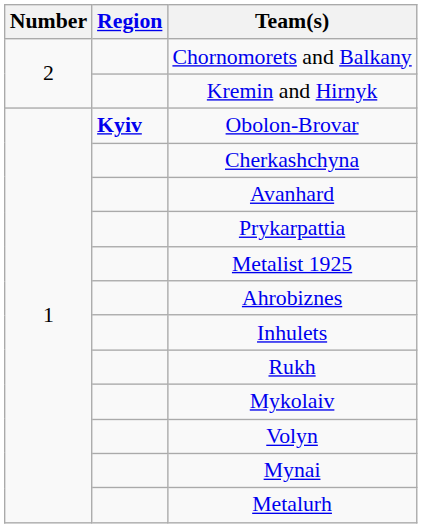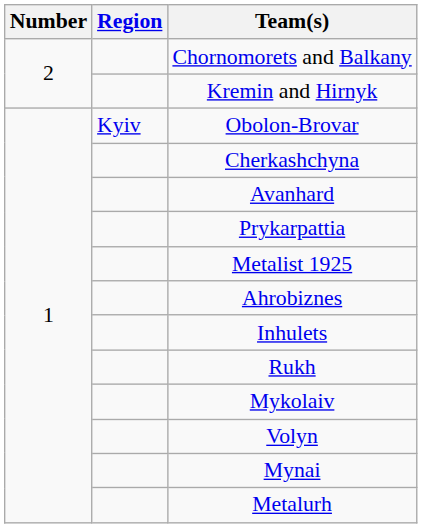(119, 125) bold -> (119, 125) normal
